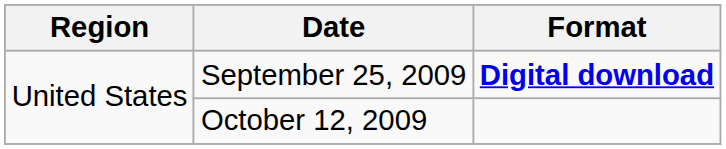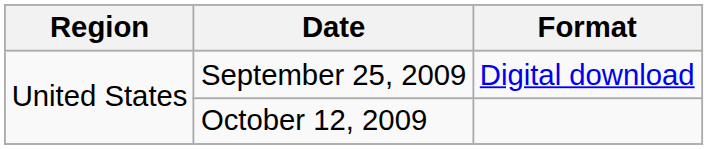(597, 74) bold -> (587, 74) normal
